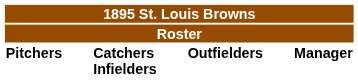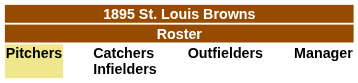(34, 53) no background -> (34, 53) khaki background
